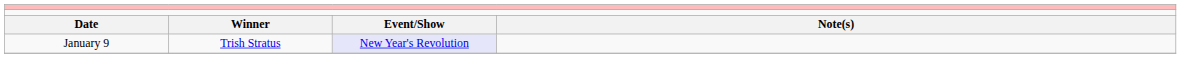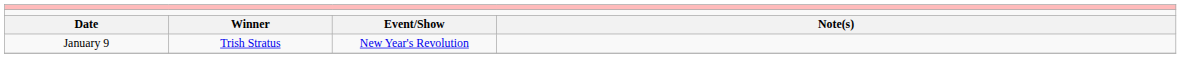(414, 43) lavender background -> (414, 43) no background
